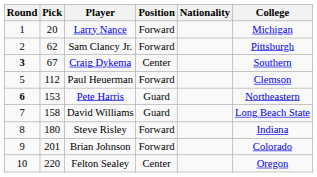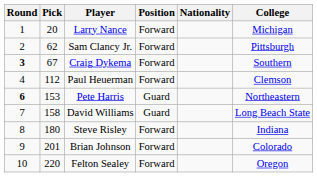(157, 63) Center -> (157, 63) Forward
(22, 79) 5 -> (22, 79) 4
(157, 163) Center -> (157, 163) Forward
